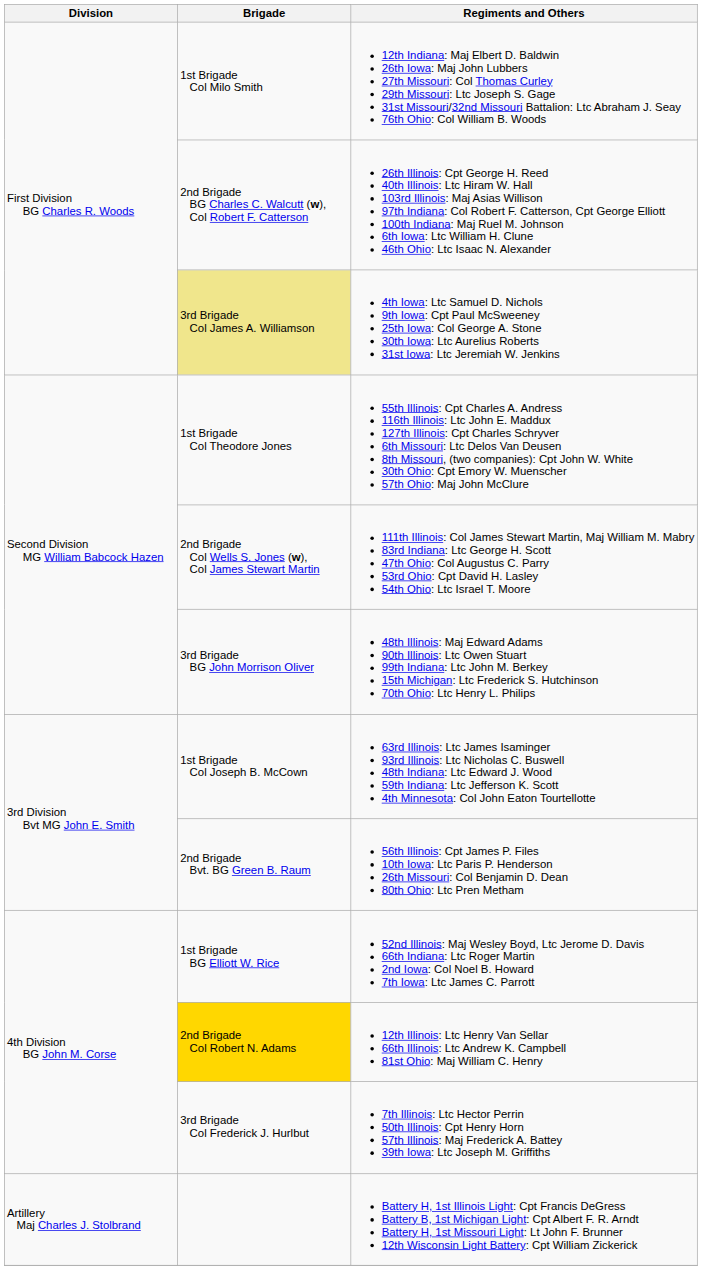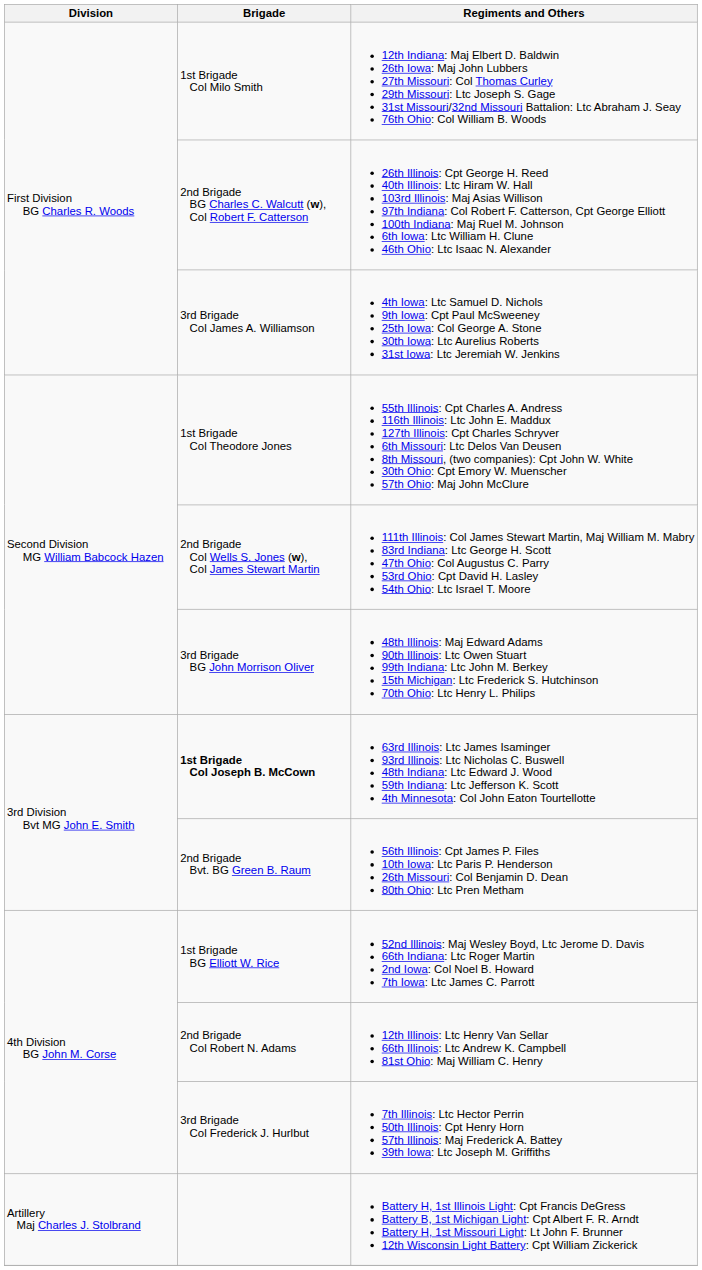(247, 322) khaki background -> (247, 322) no background
(244, 766) normal -> (248, 766) bold
(238, 1042) gold background -> (238, 1042) no background
